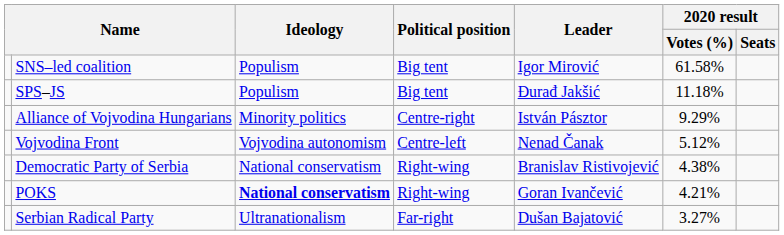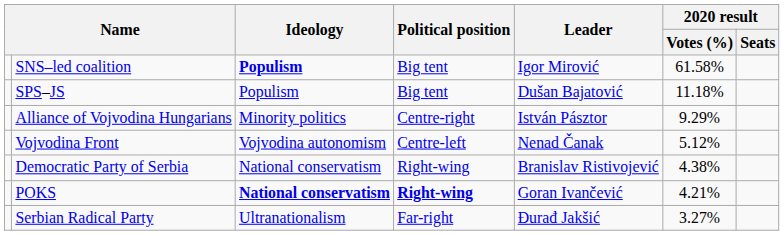(269, 67) normal -> (271, 67) bold
(559, 92) Đurađ Jakšić -> (570, 92) Dušan Bajatović
(433, 192) normal -> (435, 192) bold
(570, 218) Dušan Bajatović -> (559, 218) Đurađ Jakšić
